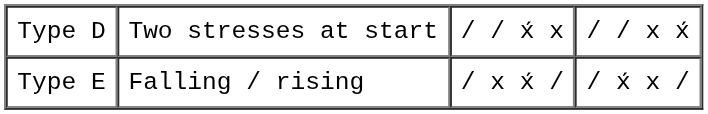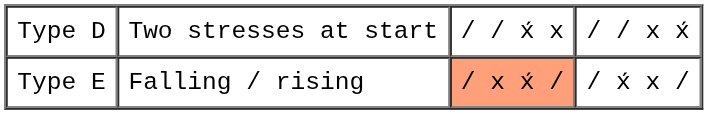(512, 82) no background -> (512, 82) lightsalmon background
